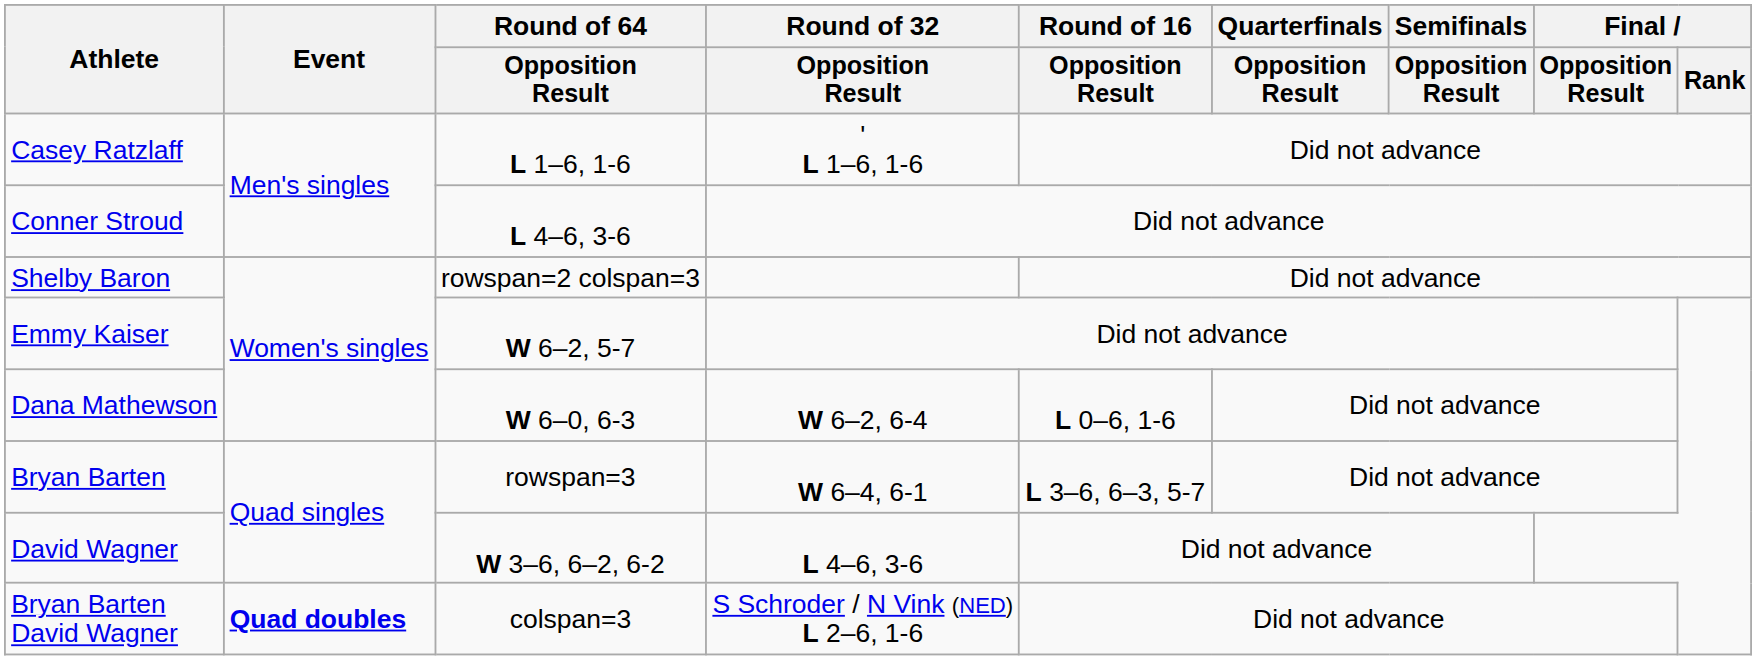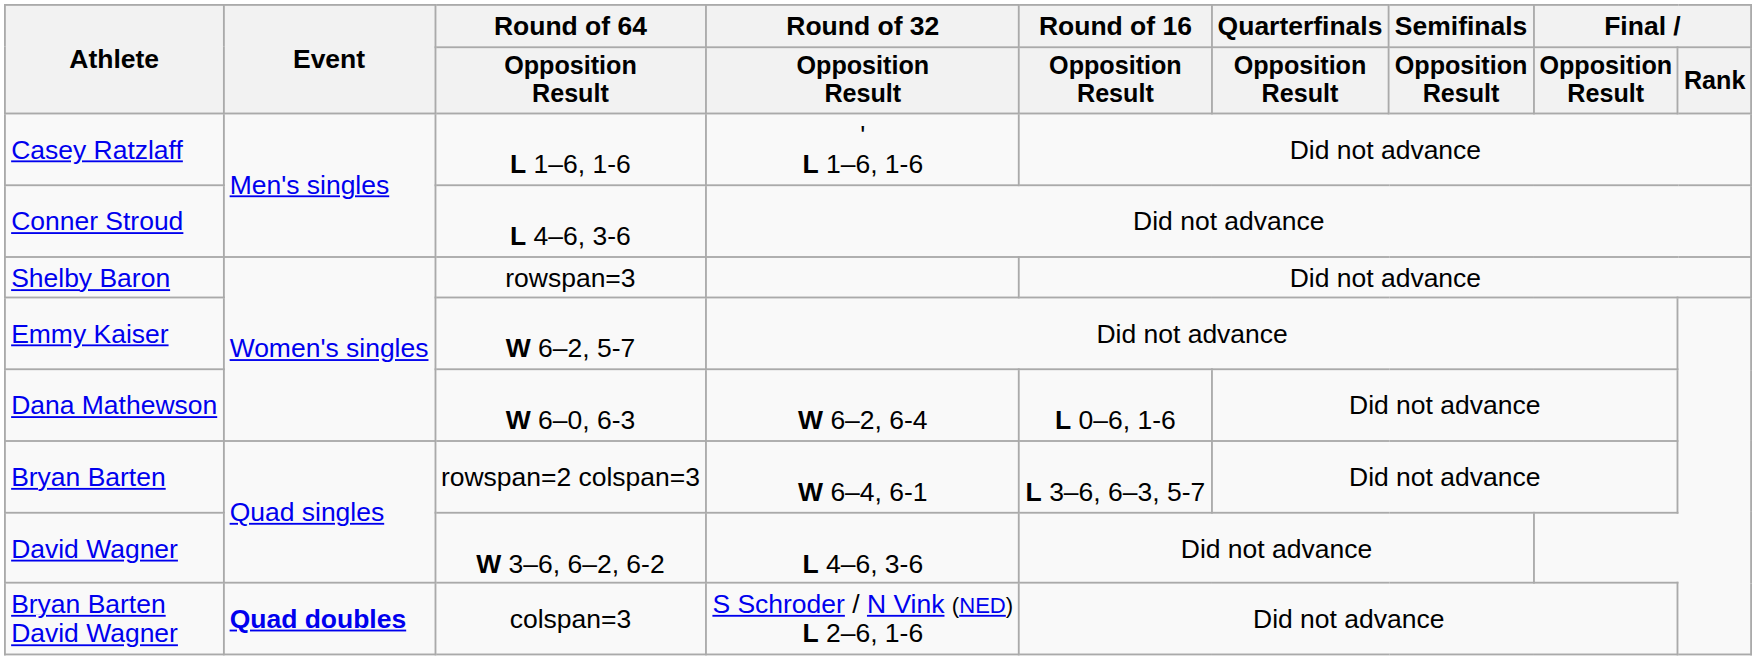(570, 278) rowspan=2 colspan=3 -> (570, 278) rowspan=3
(570, 477) rowspan=3 -> (570, 477) rowspan=2 colspan=3
